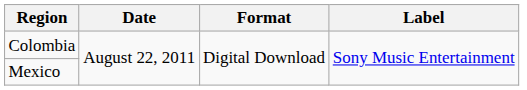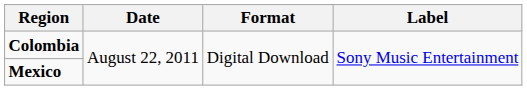(42, 44) normal -> (44, 44) bold
(34, 71) normal -> (35, 71) bold
